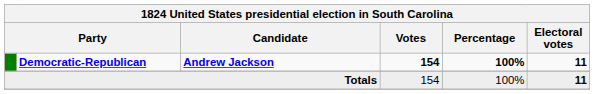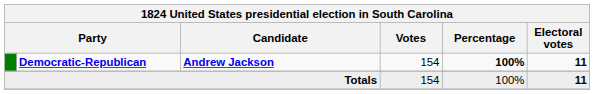(430, 62) bold -> (430, 62) normal
